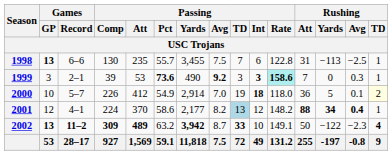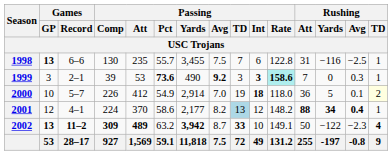(330, 61) −113 -> (330, 61) −116
